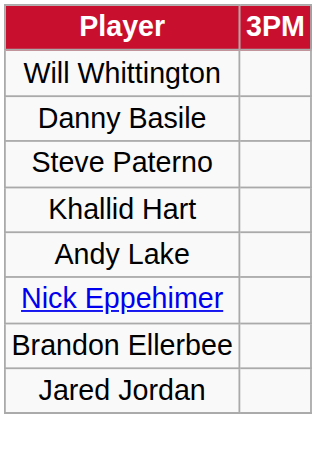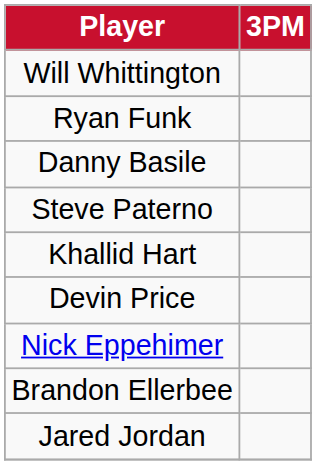+ row: (122, 118)
- row: (122, 254)
+ row: (122, 299)
